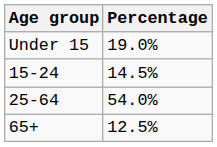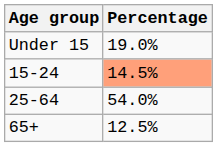(132, 73) no background -> (132, 73) lightsalmon background
